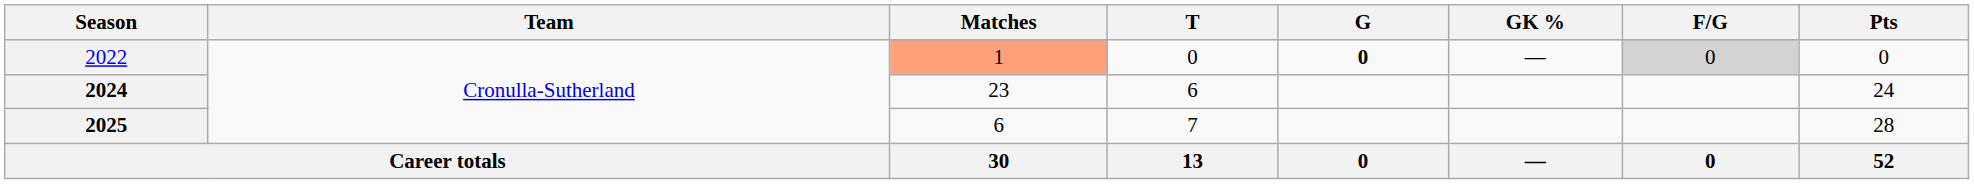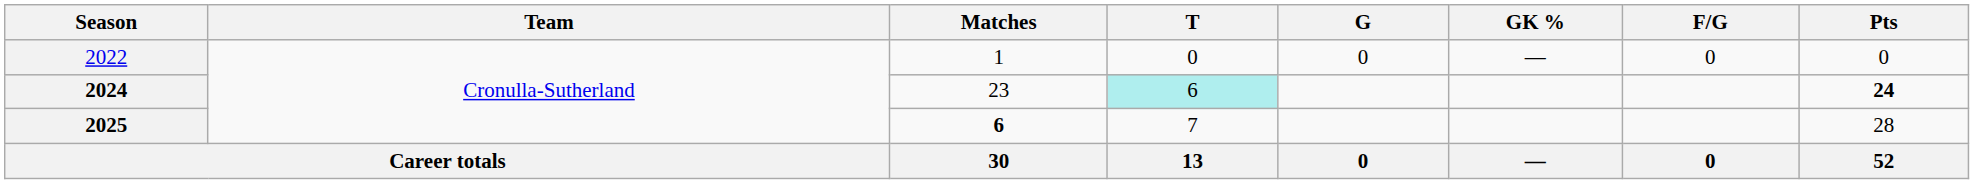(999, 56) lightsalmon background -> (999, 56) no background
(1363, 56) bold -> (1363, 56) normal
(1710, 56) lightgrey background -> (1710, 56) no background
(1192, 91) no background -> (1192, 91) paleturquoise background
(1884, 91) normal -> (1884, 91) bold
(999, 126) normal -> (999, 126) bold
